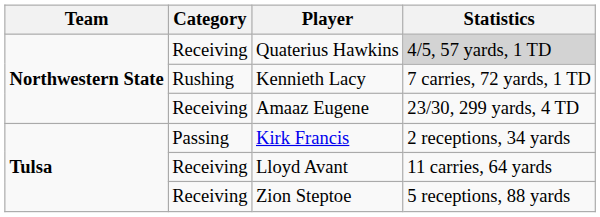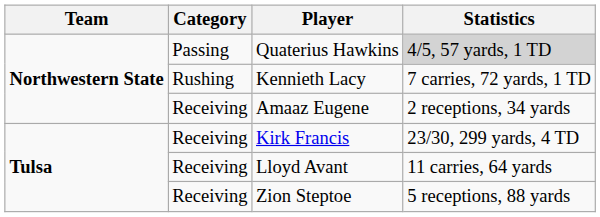(210, 49) Receiving -> (201, 49) Passing
(493, 108) 23/30, 299 yards, 4 TD -> (489, 108) 2 receptions, 34 yards
(201, 137) Passing -> (210, 137) Receiving
(489, 137) 2 receptions, 34 yards -> (493, 137) 23/30, 299 yards, 4 TD
